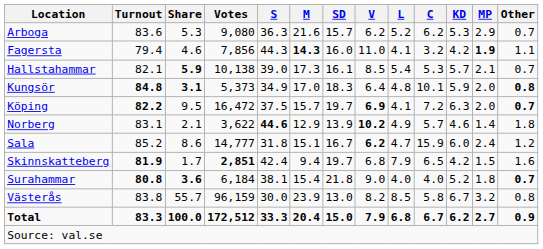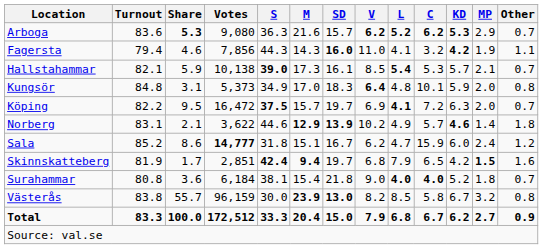(192, 32) normal -> (192, 32) bold
(375, 32) normal -> (375, 32) bold
(401, 32) normal -> (401, 32) bold
(434, 32) normal -> (434, 32) bold
(459, 32) normal -> (459, 32) bold
(306, 51) bold -> (306, 51) normal
(339, 51) normal -> (339, 51) bold
(459, 51) normal -> (459, 51) bold
(485, 51) bold -> (485, 51) normal
(192, 69) bold -> (192, 69) normal
(274, 69) normal -> (274, 69) bold
(401, 69) normal -> (401, 69) bold
(149, 87) bold -> (149, 87) normal
(192, 87) bold -> (192, 87) normal
(375, 87) normal -> (375, 87) bold
(525, 87) bold -> (525, 87) normal
(149, 106) bold -> (149, 106) normal
(274, 106) normal -> (274, 106) bold
(375, 106) bold -> (375, 106) normal
(401, 106) normal -> (401, 106) bold
(525, 106) bold -> (525, 106) normal
(274, 124) bold -> (274, 124) normal
(306, 124) normal -> (306, 124) bold
(339, 124) normal -> (339, 124) bold
(372, 124) bold -> (372, 124) normal
(459, 124) normal -> (459, 124) bold
(234, 143) normal -> (234, 143) bold
(375, 143) bold -> (375, 143) normal
(149, 161) bold -> (149, 161) normal
(238, 161) bold -> (238, 161) normal
(274, 161) normal -> (274, 161) bold
(310, 161) normal -> (310, 161) bold
(485, 161) normal -> (485, 161) bold
(149, 180) bold -> (149, 180) normal
(192, 180) bold -> (192, 180) normal
(401, 180) normal -> (401, 180) bold
(434, 180) normal -> (434, 180) bold
(525, 180) bold -> (525, 180) normal
(306, 198) normal -> (306, 198) bold
(339, 198) normal -> (339, 198) bold
